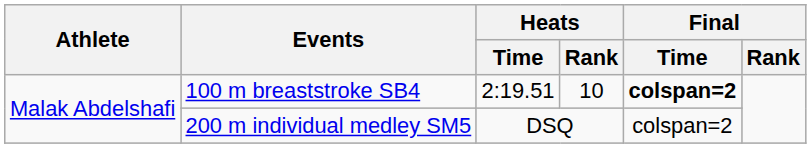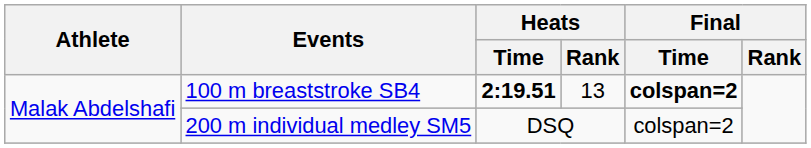(518, 92) normal -> (519, 92) bold
(592, 92) 10 -> (593, 92) 13
